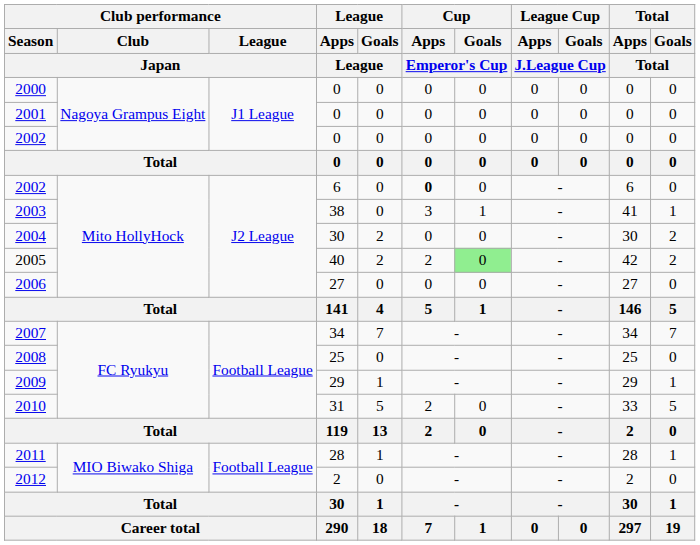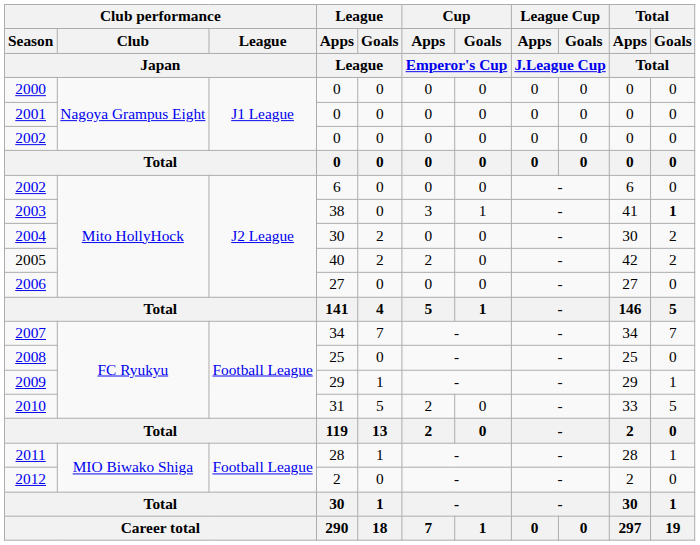(428, 187) bold -> (428, 187) normal
(673, 211) normal -> (673, 211) bold
(483, 260) lightgreen background -> (483, 260) no background
